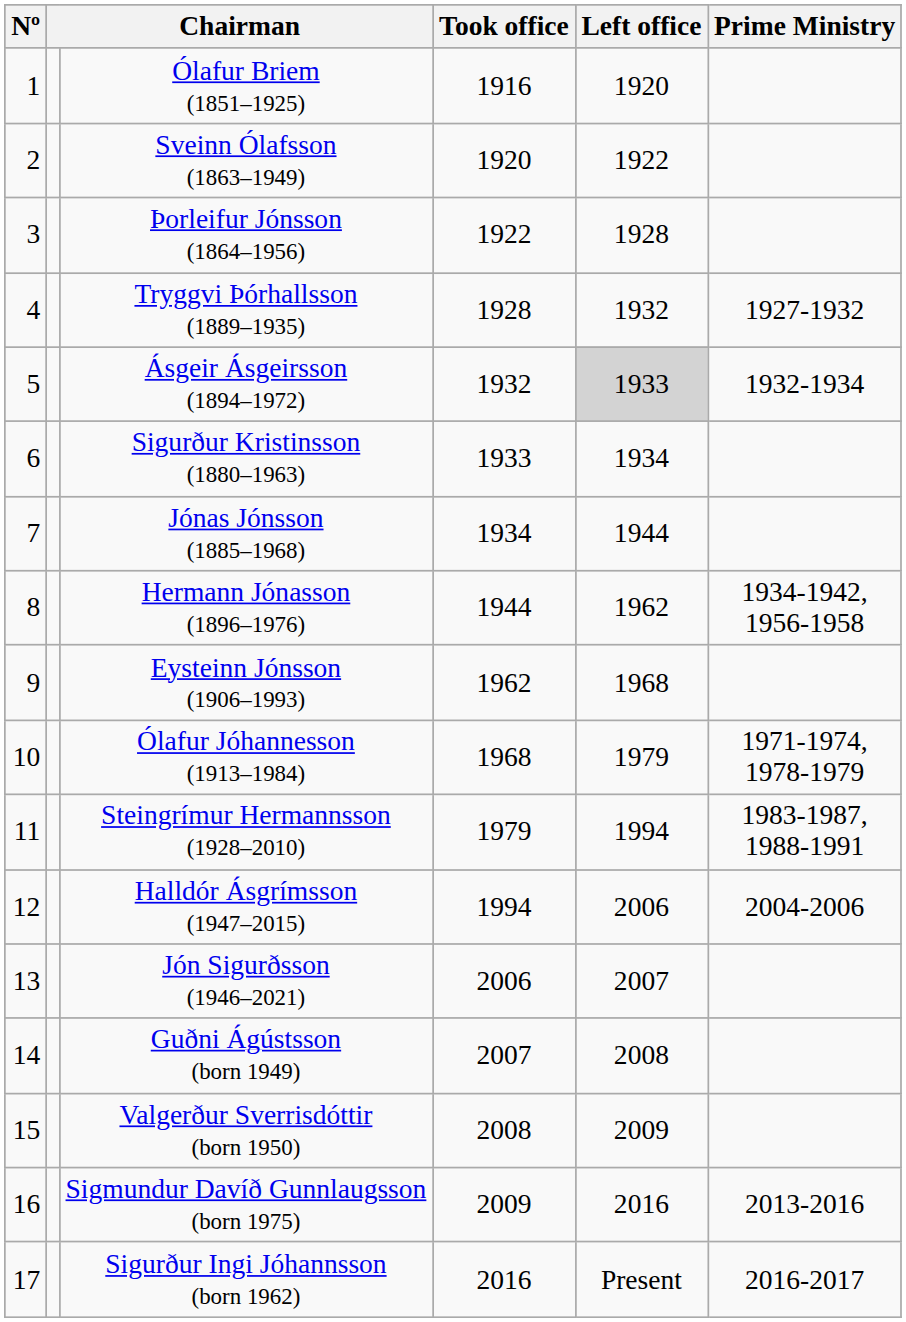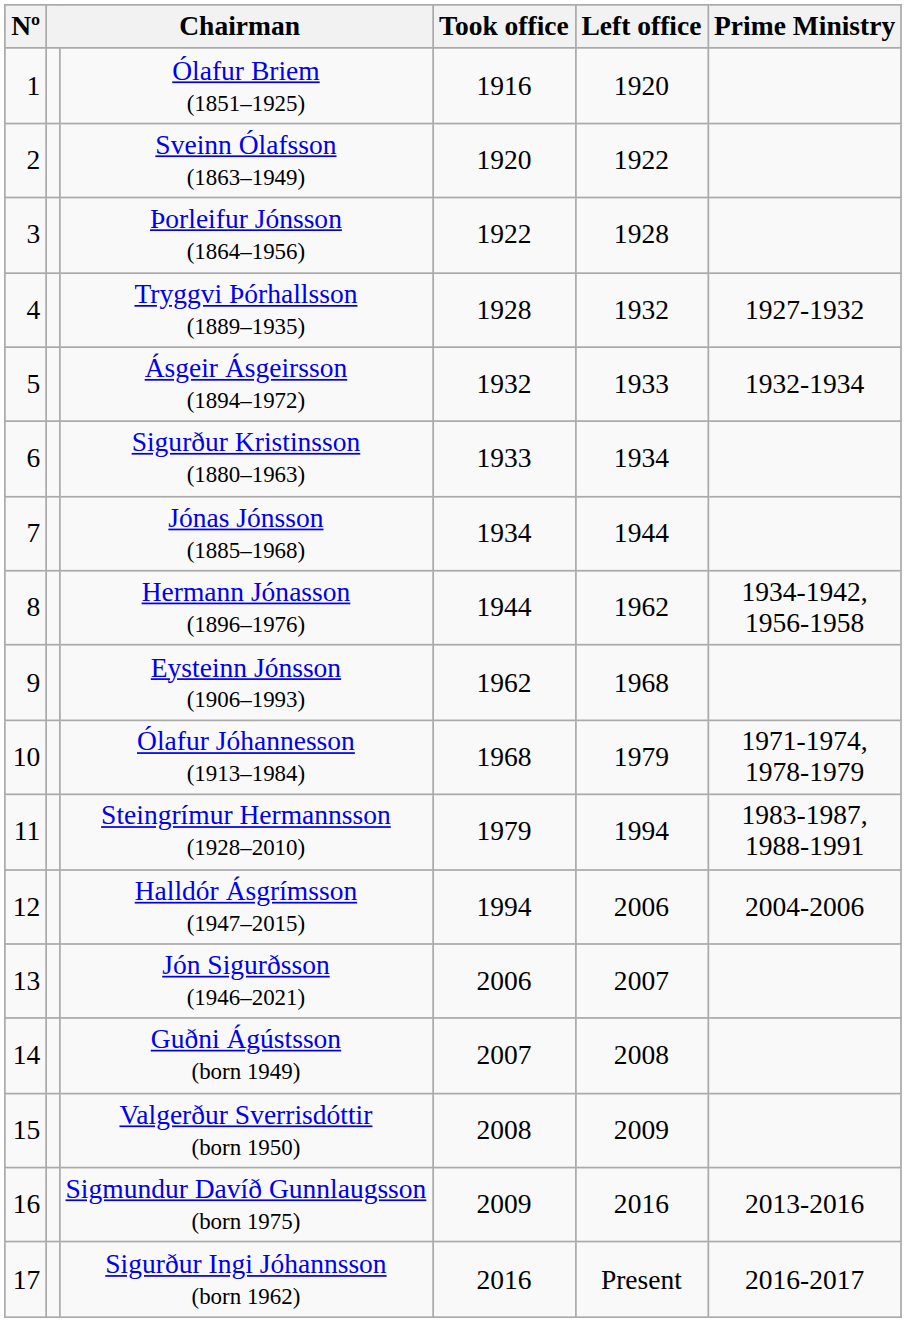(641, 383) lightgrey background -> (641, 383) no background
